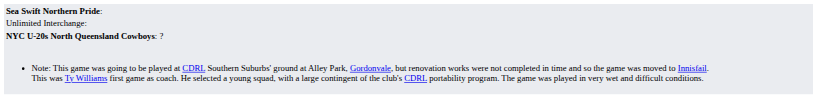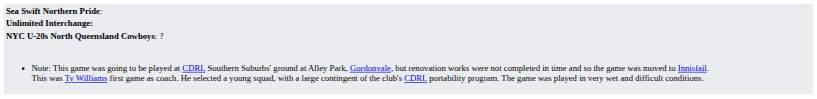(46, 24) normal -> (49, 24) bold
